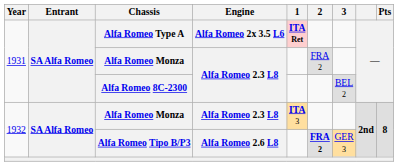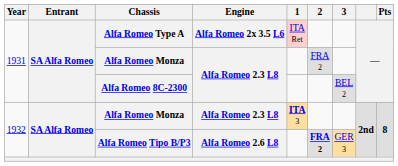(297, 33) bold -> (297, 33) normal
